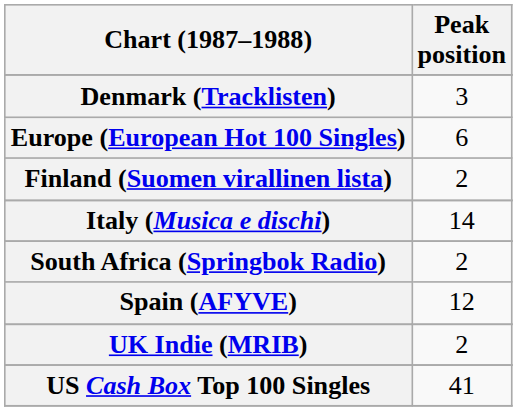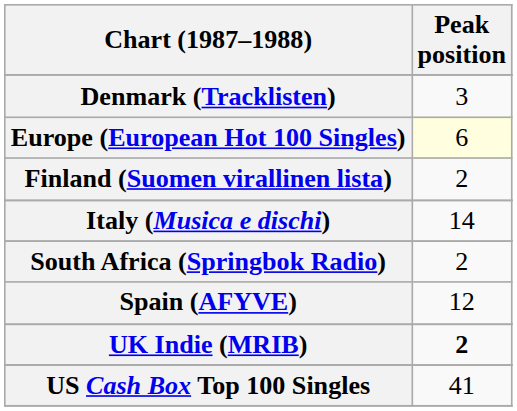(462, 137) no background -> (462, 137) lightyellow background
(462, 344) normal -> (462, 344) bold
